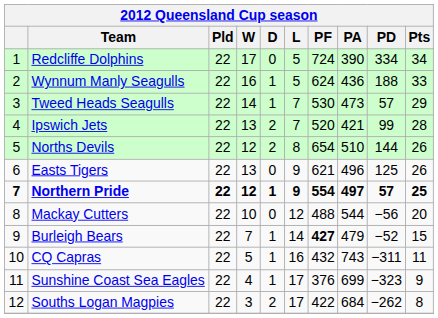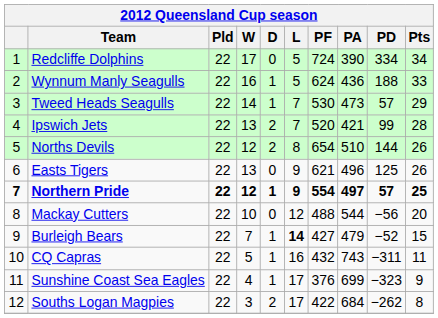(296, 236) normal -> (296, 236) bold
(323, 236) bold -> (323, 236) normal
